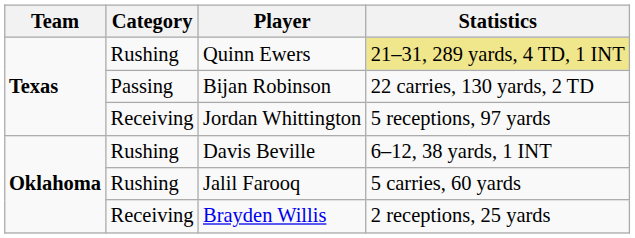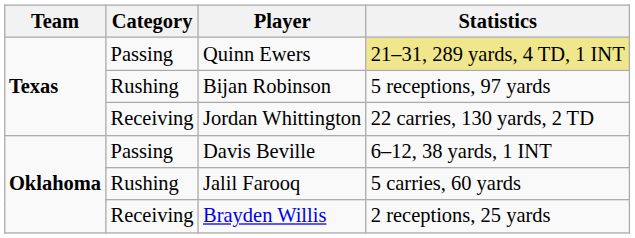(145, 53) Rushing -> (142, 53) Passing
(142, 86) Passing -> (145, 86) Rushing
(482, 86) 22 carries, 130 yards, 2 TD -> (461, 86) 5 receptions, 97 yards
(461, 118) 5 receptions, 97 yards -> (482, 118) 22 carries, 130 yards, 2 TD
(145, 151) Rushing -> (142, 151) Passing
